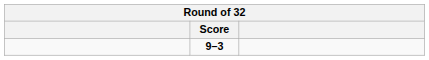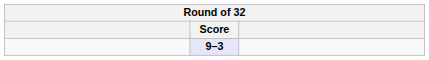(214, 47) no background -> (214, 47) lavender background
